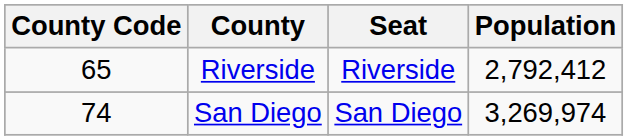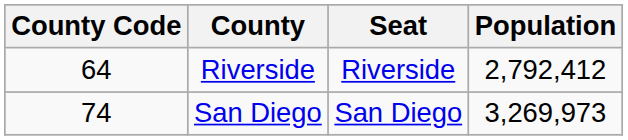(96, 69) 65 -> (96, 69) 64
(545, 112) 3,269,974 -> (545, 112) 3,269,973
